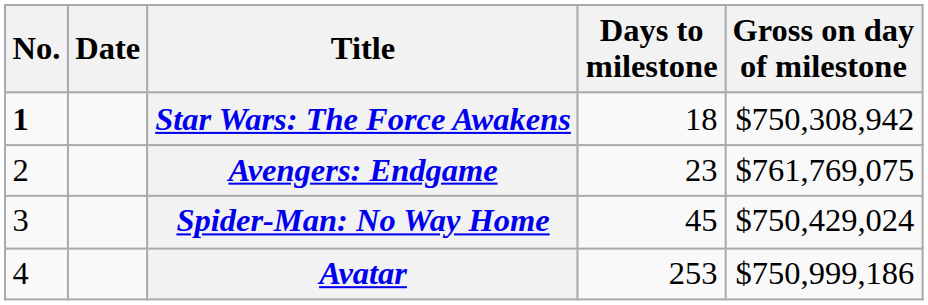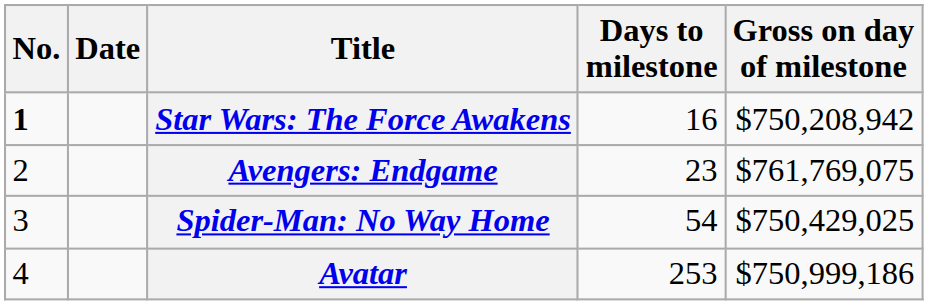(701, 118) 18 -> (701, 118) 16
(825, 118) $750,308,942 -> (825, 118) $750,208,942
(701, 221) 45 -> (701, 221) 54
(825, 221) $750,429,024 -> (825, 221) $750,429,025
